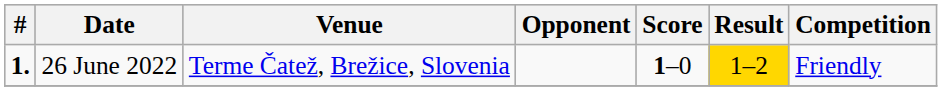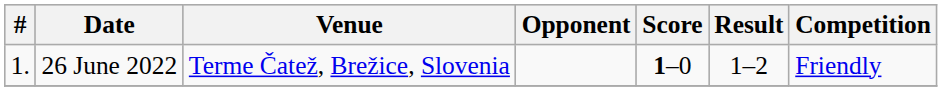(20, 65) bold -> (20, 65) normal
(749, 65) gold background -> (749, 65) no background
